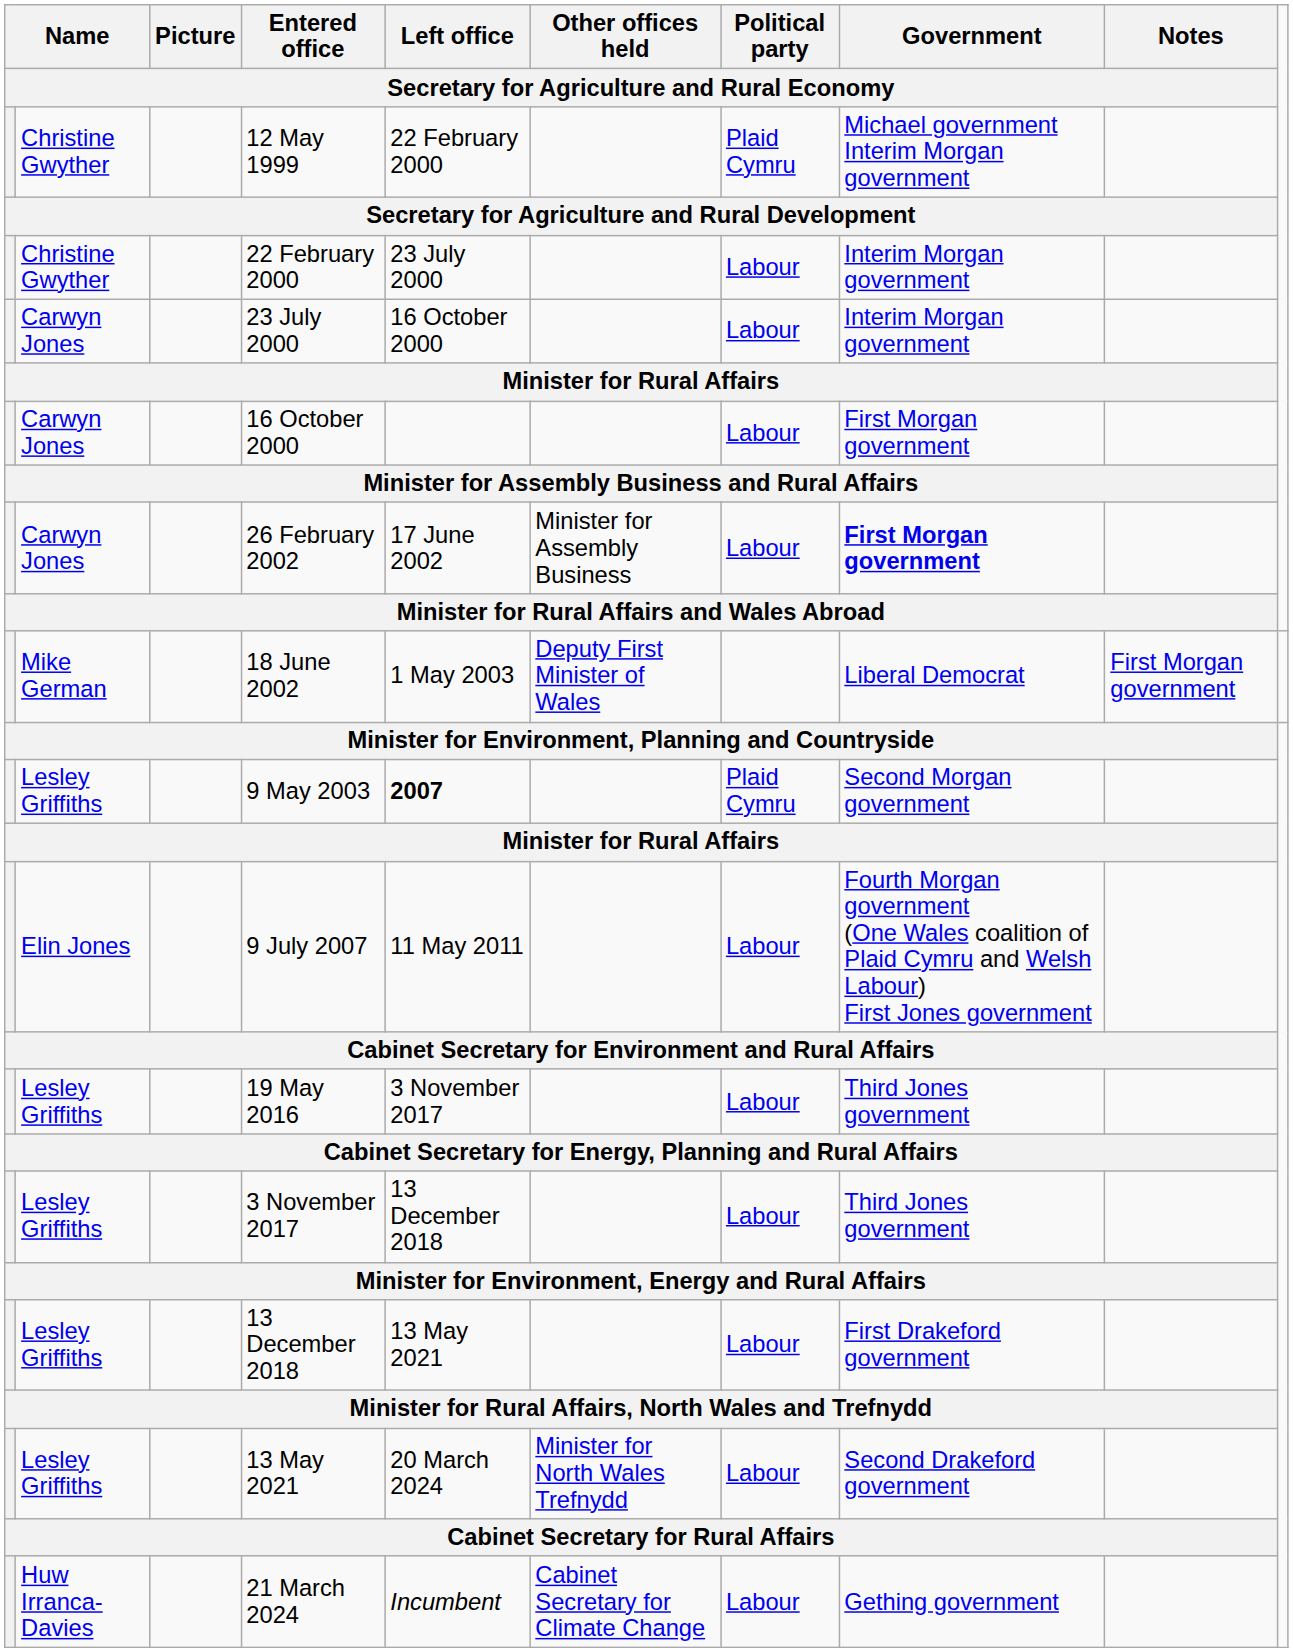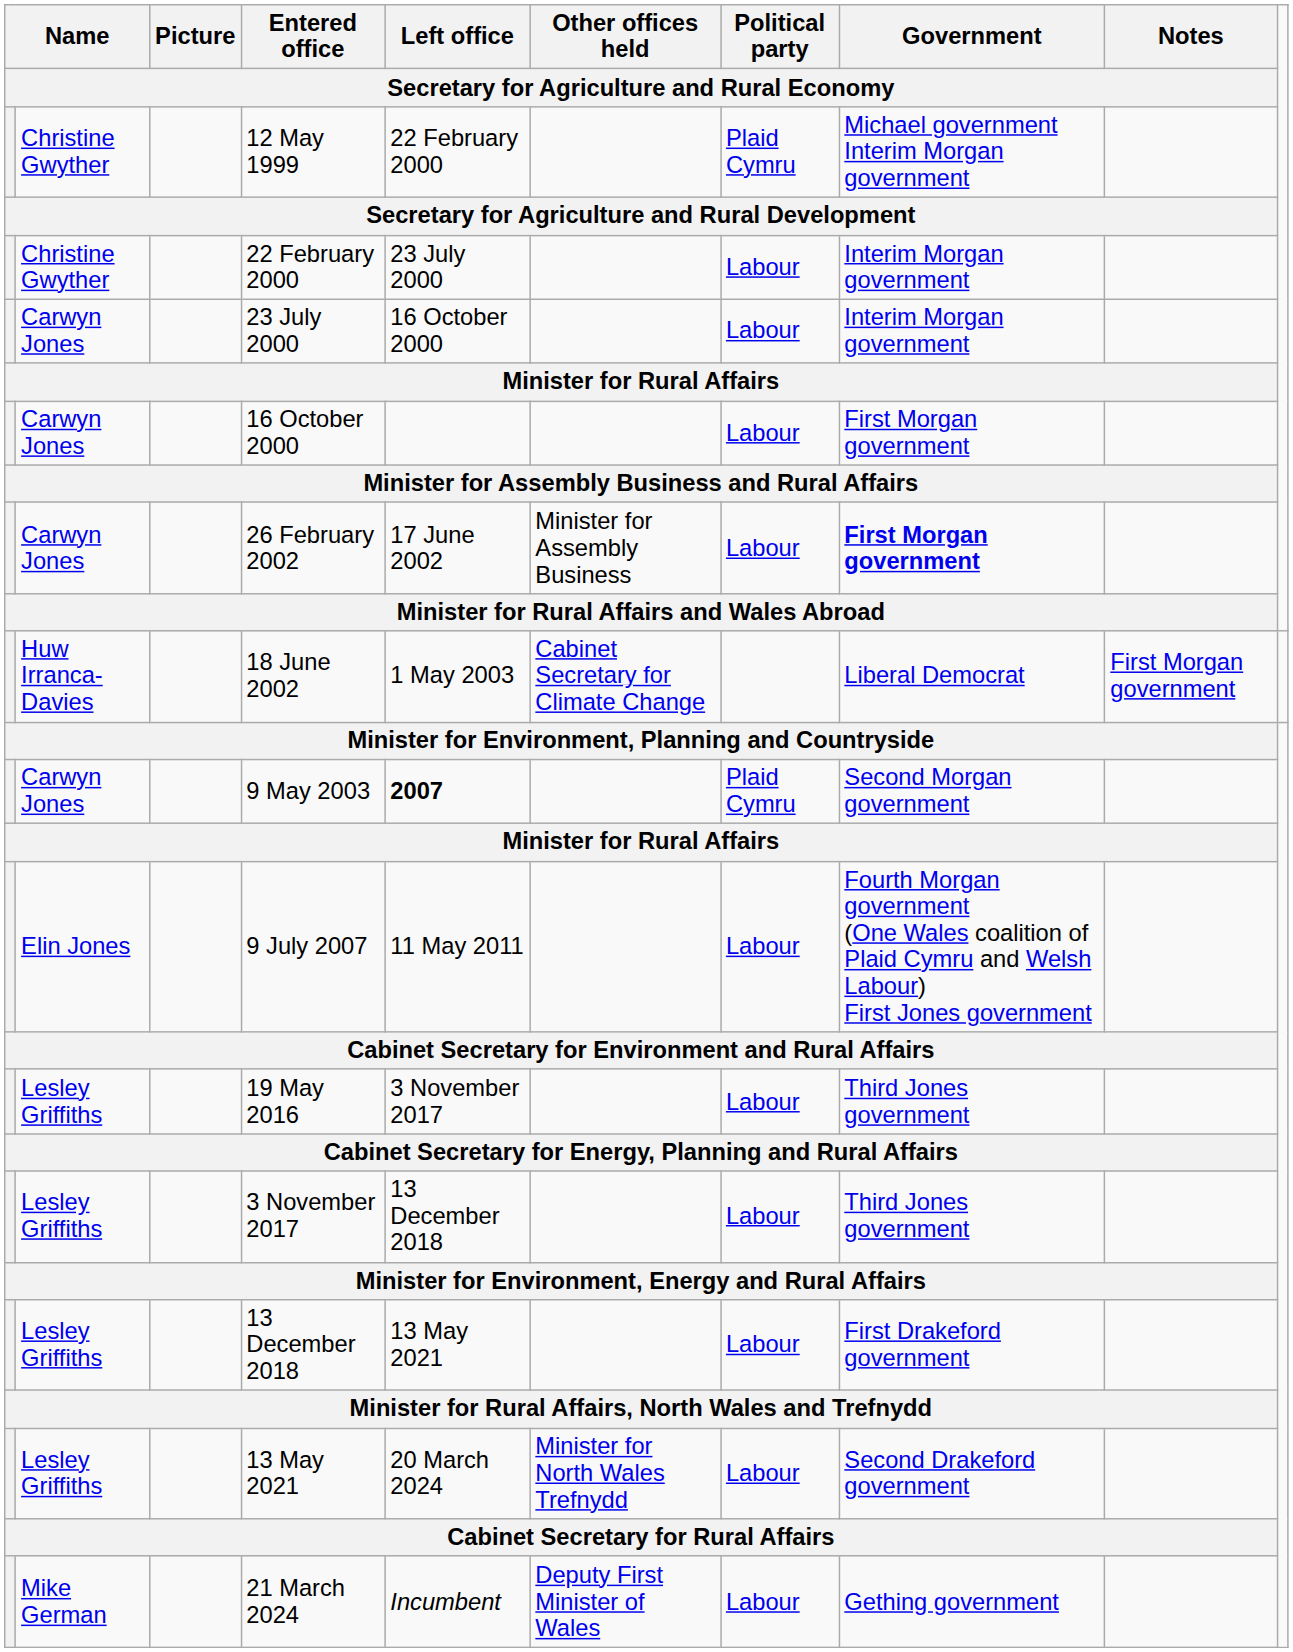(64, 676) Mike German -> (62, 676) Huw Irranca-Davies
(599, 676) Deputy First Minister of Wales -> (620, 676) Cabinet Secretary for Climate Change
(62, 791) Lesley Griffiths -> (61, 791) Carwyn Jones
(62, 1601) Huw Irranca-Davies -> (64, 1601) Mike German
(620, 1601) Cabinet Secretary for Climate Change -> (599, 1601) Deputy First Minister of Wales
